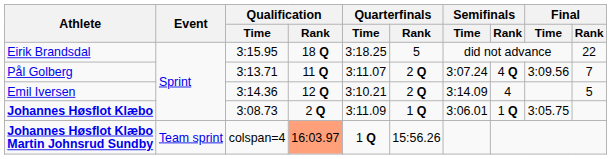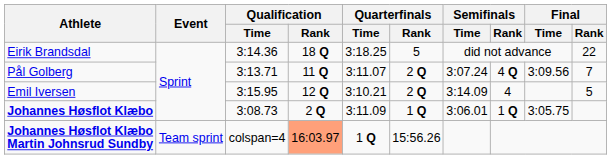(257, 53) 3:15.95 -> (257, 53) 3:14.36
(257, 92) 3:14.36 -> (257, 92) 3:15.95
